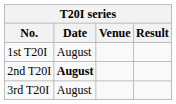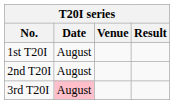(75, 71) bold -> (74, 71) normal
(74, 90) no background -> (74, 90) pink background
